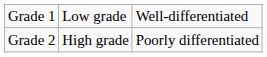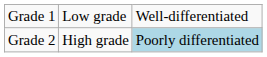(197, 39) no background -> (197, 39) lightblue background
